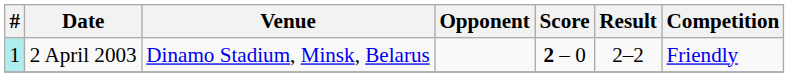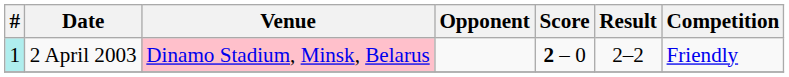(288, 54) no background -> (288, 54) pink background
